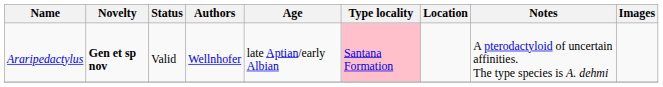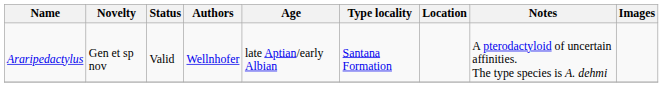(113, 59) bold -> (111, 59) normal
(369, 59) pink background -> (367, 59) no background
